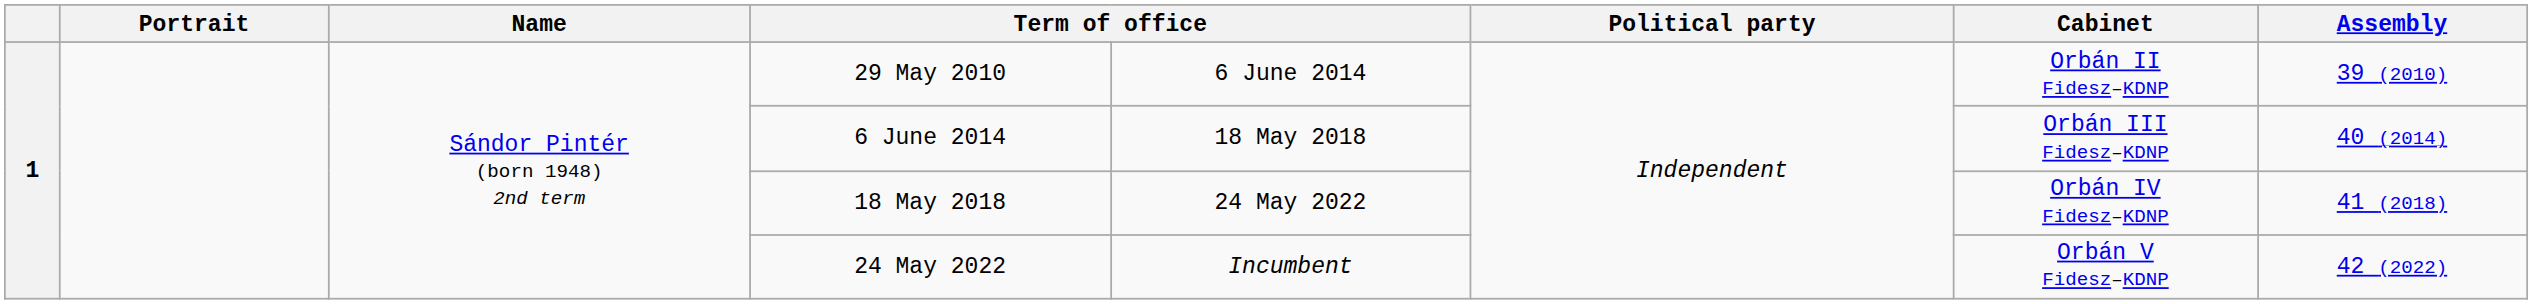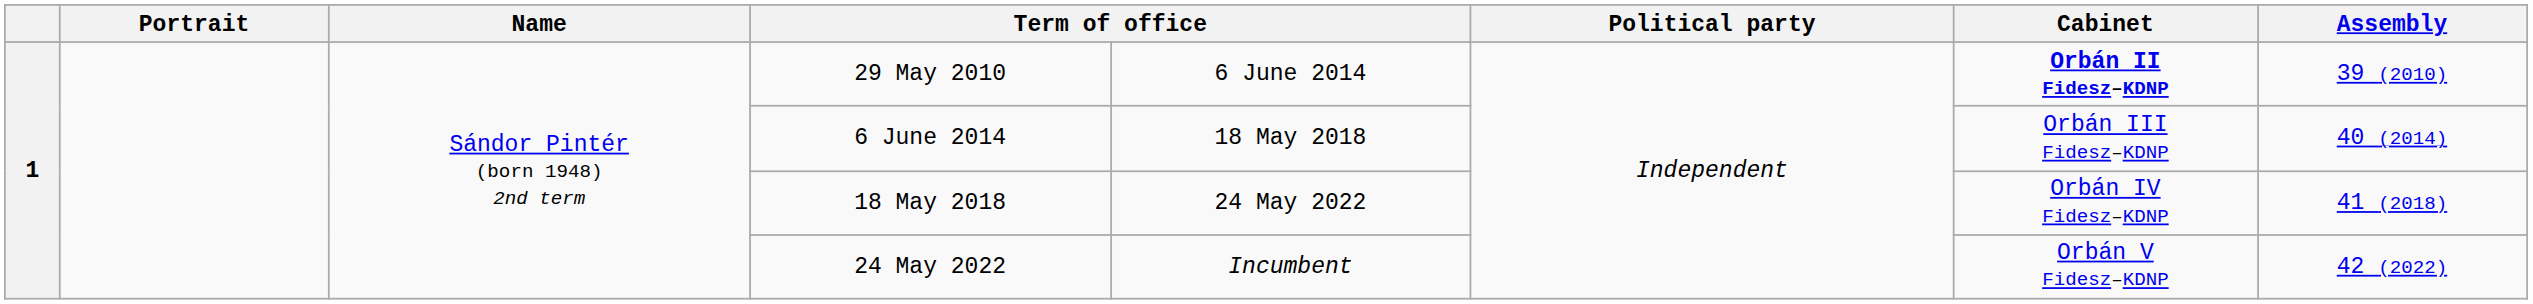(2105, 74) normal -> (2105, 74) bold
